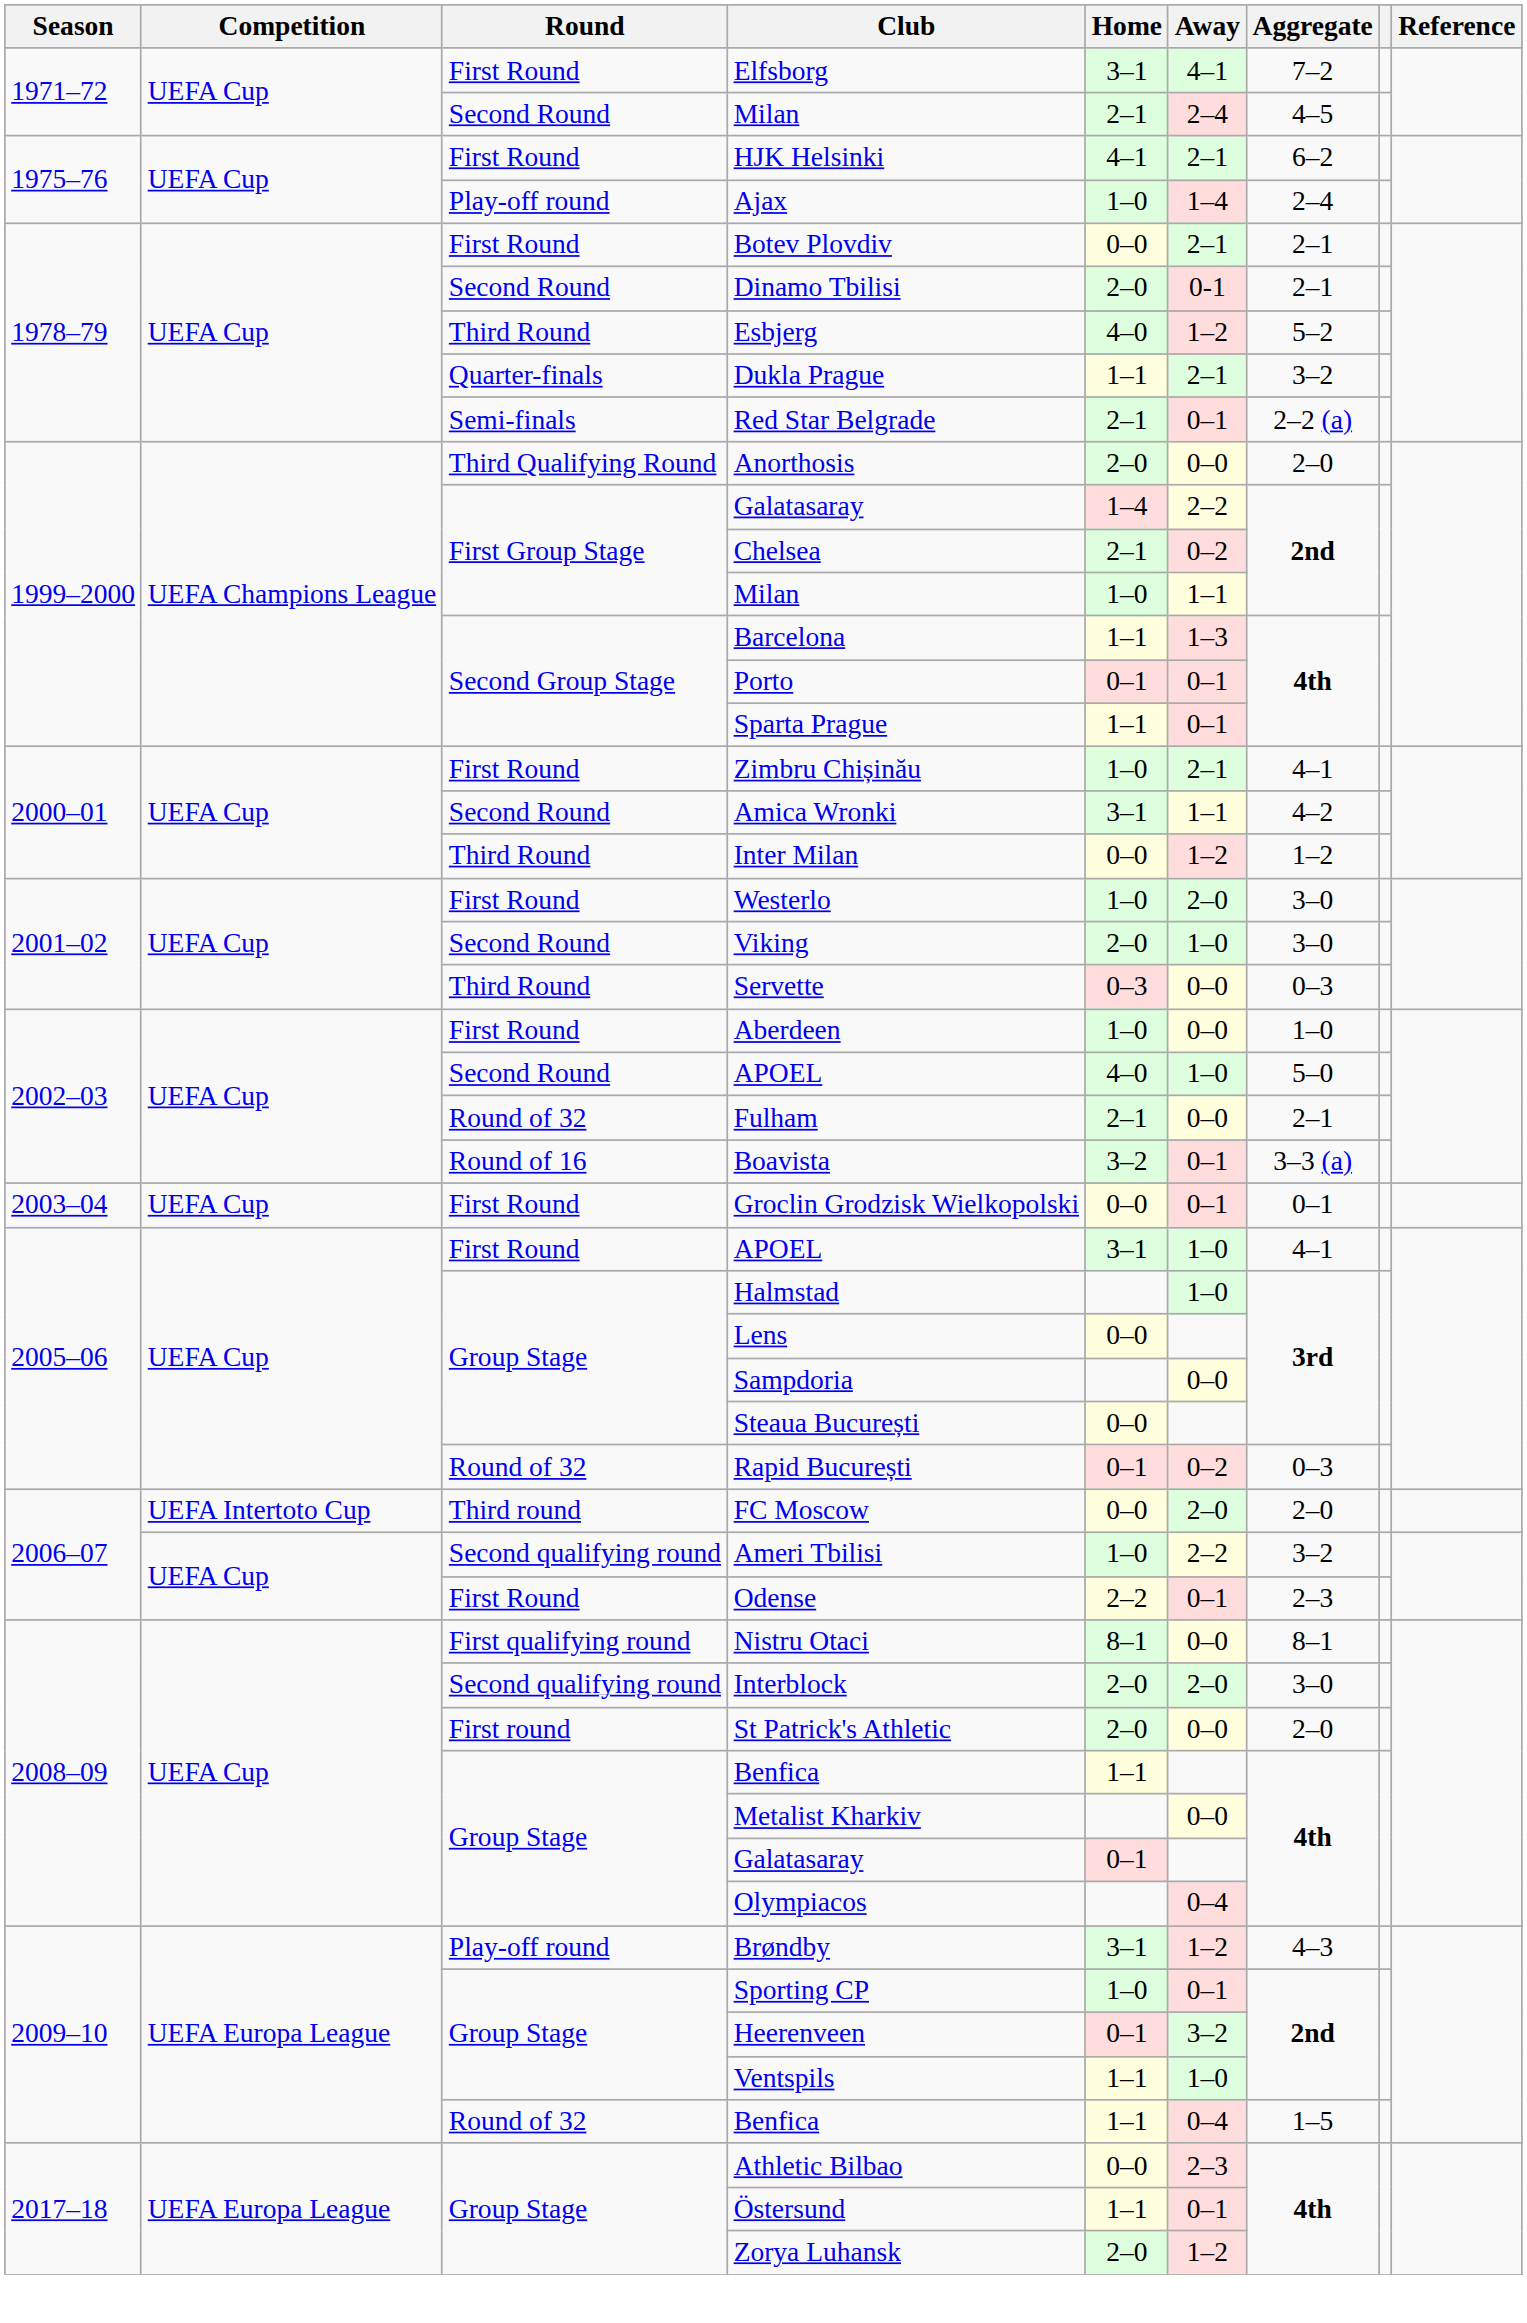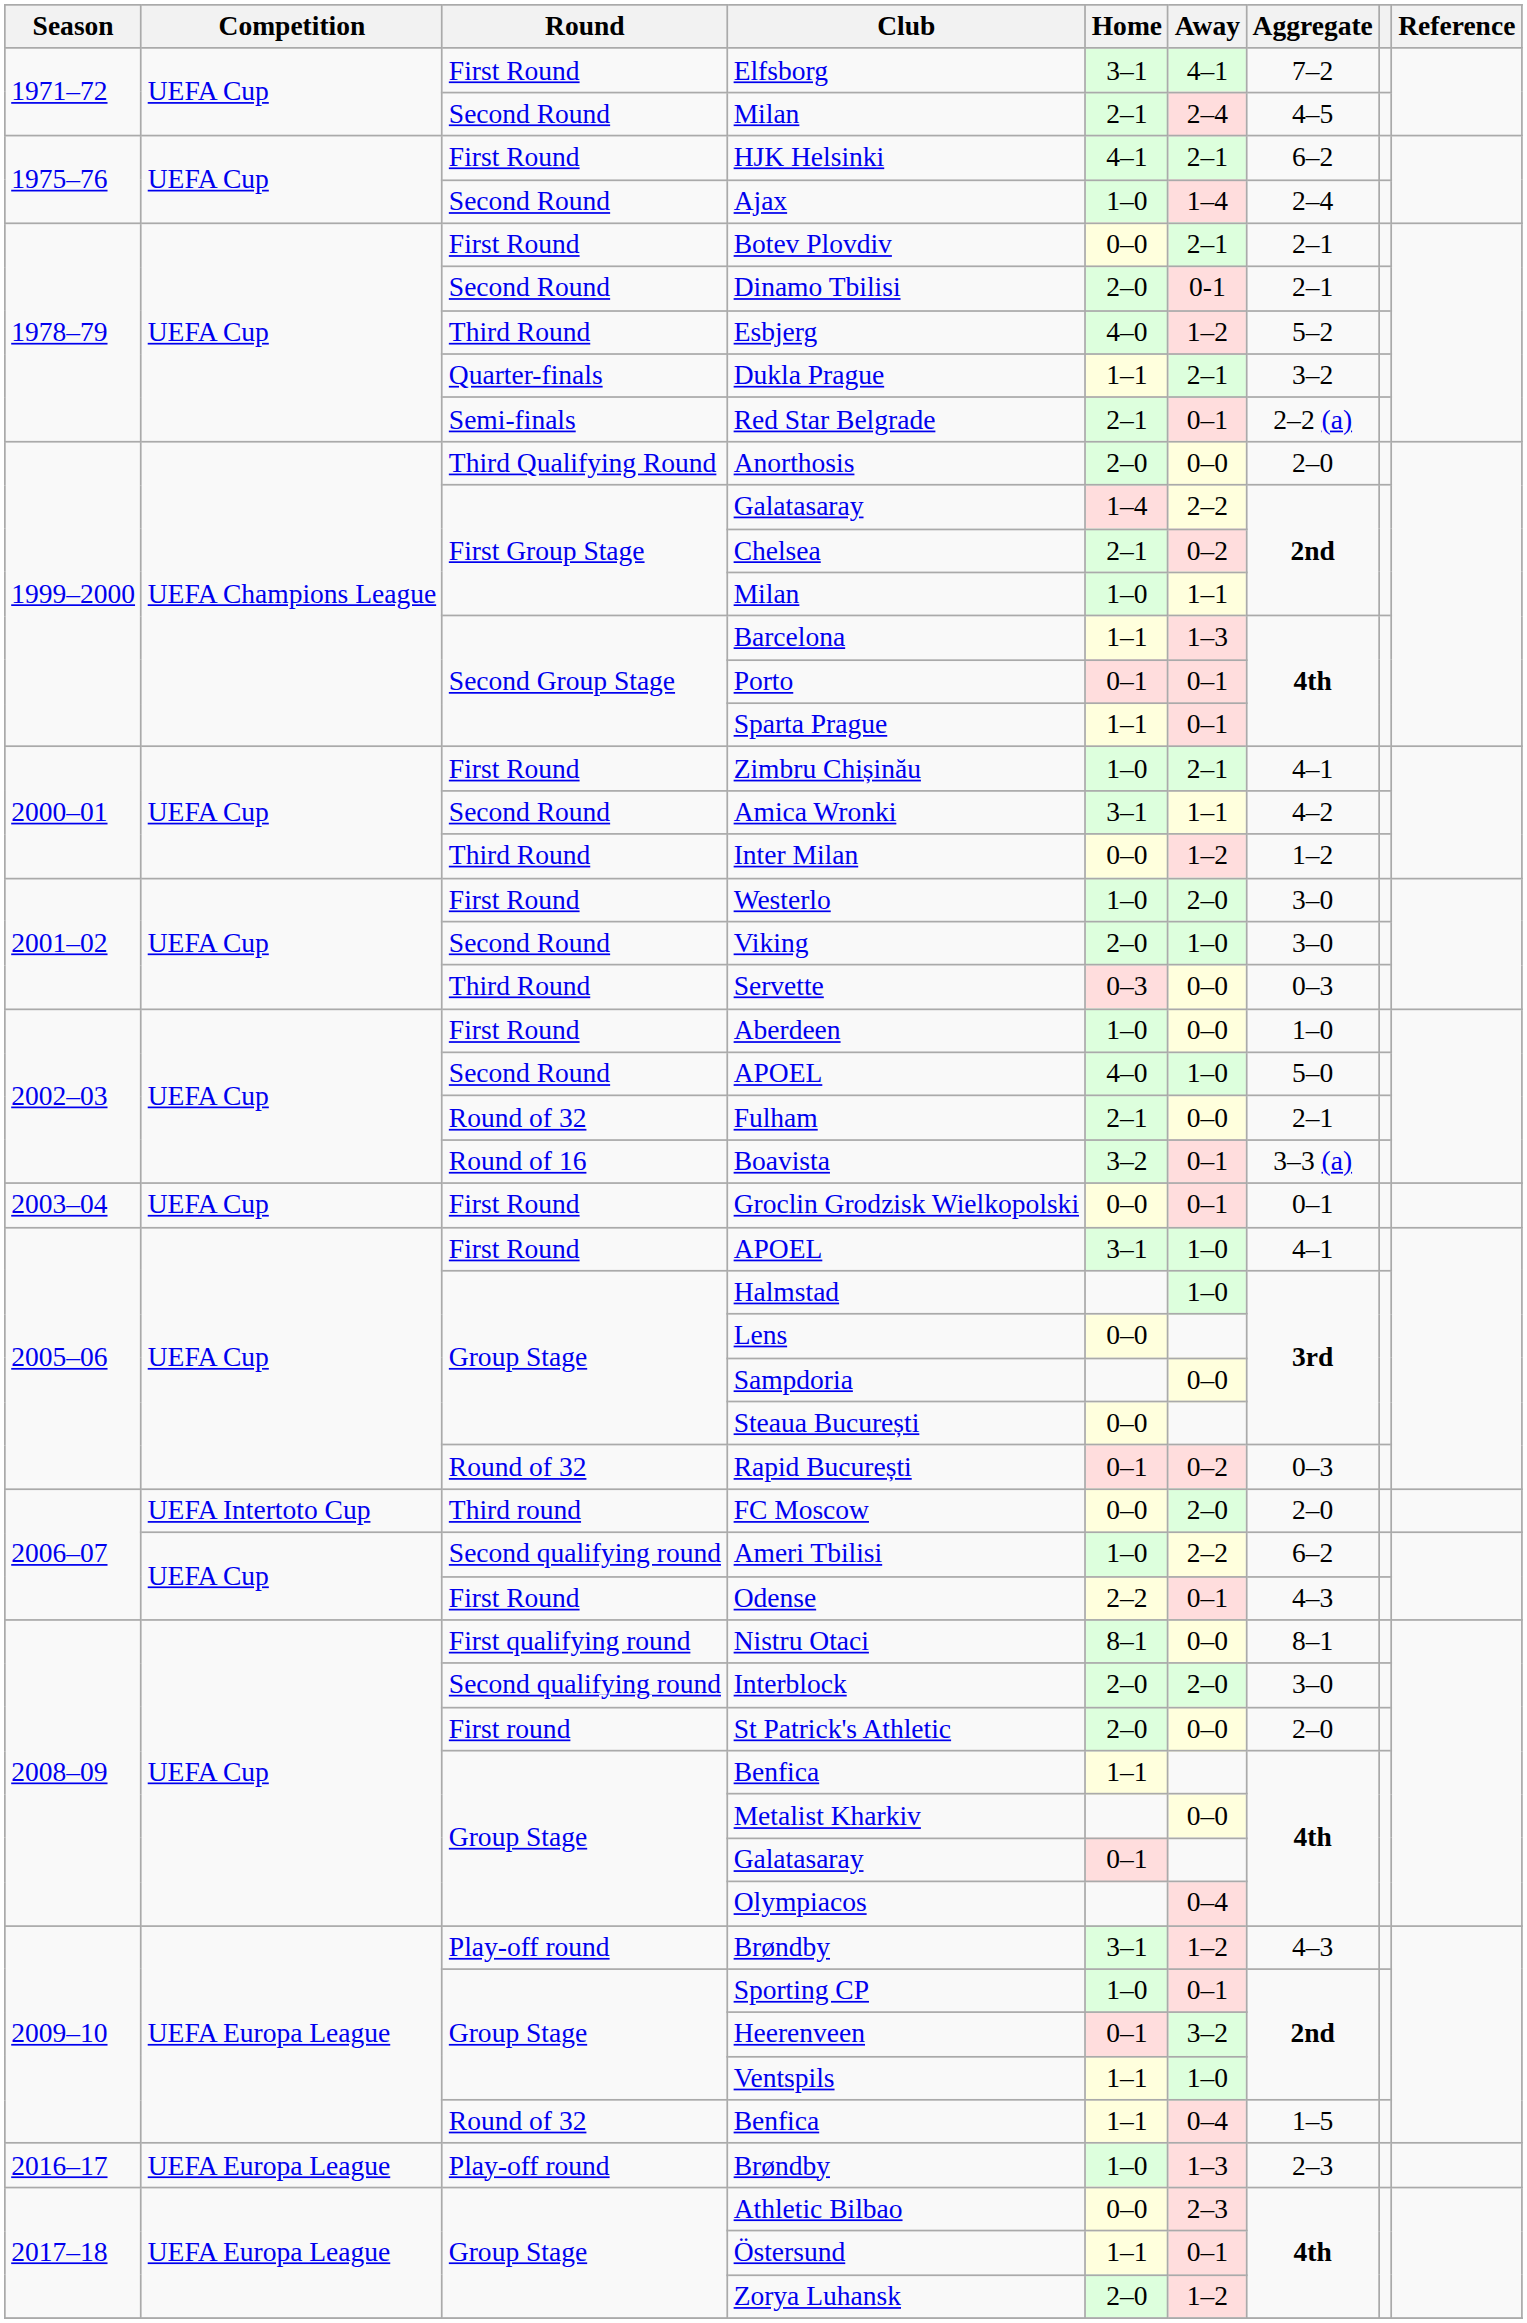(529, 200) Play-off round -> (529, 200) Second Round
(1313, 1553) 3–2 -> (1313, 1553) 6–2
(1313, 1597) 2–3 -> (1313, 1597) 4–3
+ row: (59, 2164)
